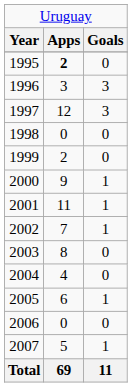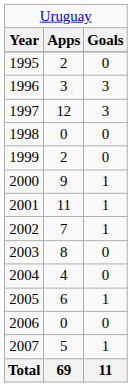(64, 63) bold -> (64, 63) normal
